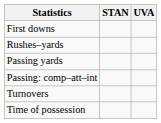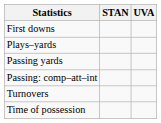+ row: (31, 45)
- row: (35, 45)
